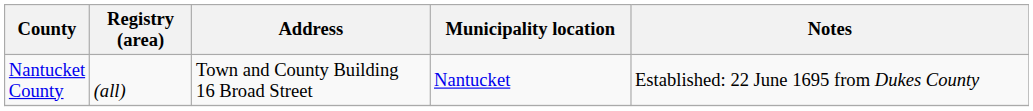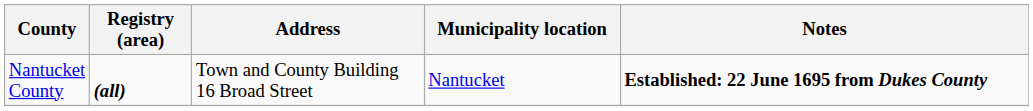(110, 90) normal -> (110, 90) bold
(807, 79) normal -> (806, 79) bold
